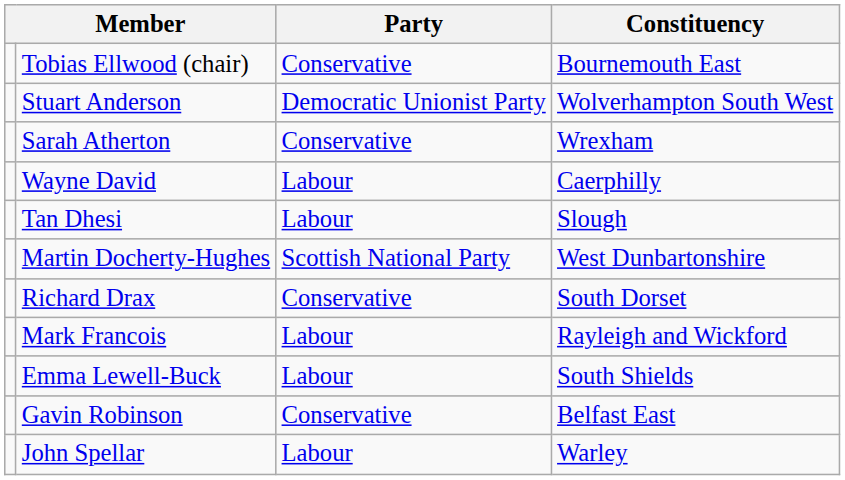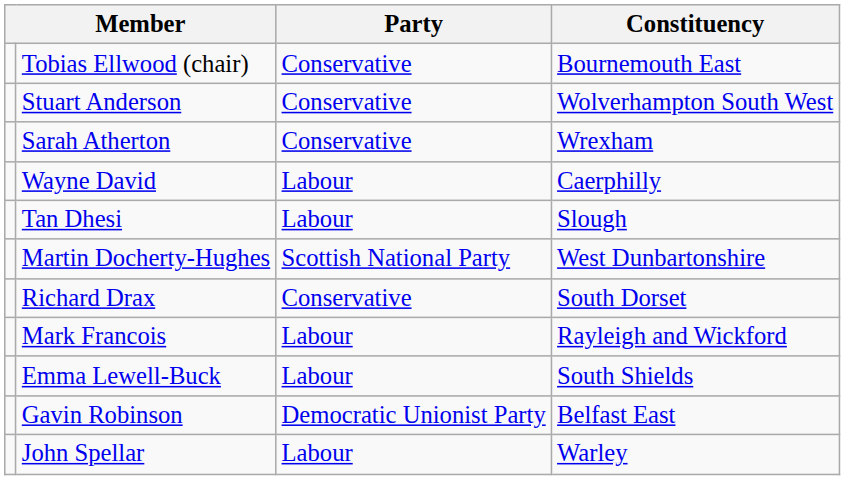(414, 102) Democratic Unionist Party -> (347, 102) Conservative
(347, 414) Conservative -> (414, 414) Democratic Unionist Party
